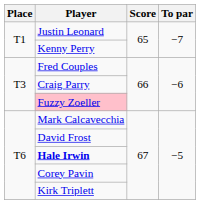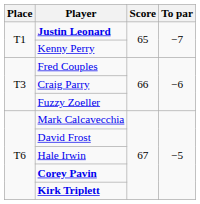(71, 31) normal -> (74, 31) bold
(69, 102) pink background -> (69, 102) no background
(64, 155) bold -> (62, 155) normal
(65, 173) normal -> (67, 173) bold
(66, 191) normal -> (69, 191) bold
